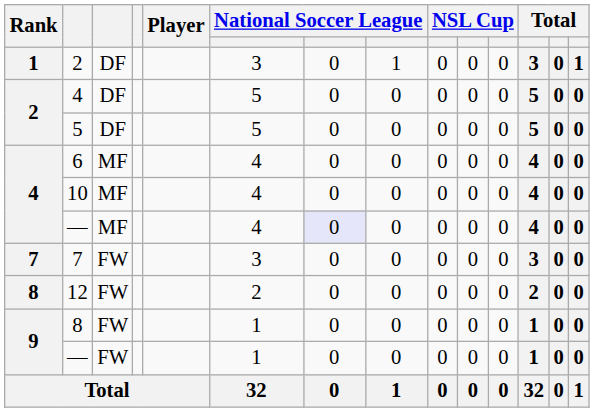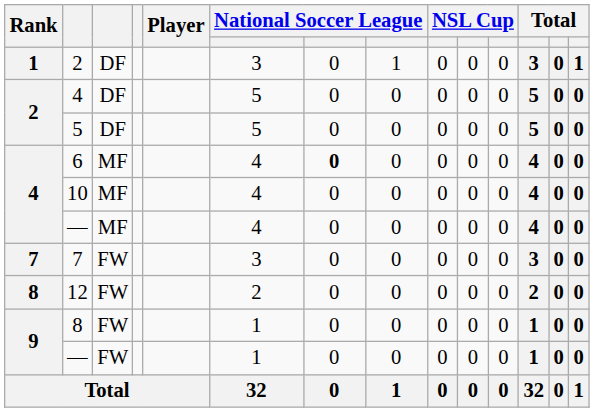(334, 161) normal -> (334, 161) bold
(334, 226) lavender background -> (334, 226) no background
